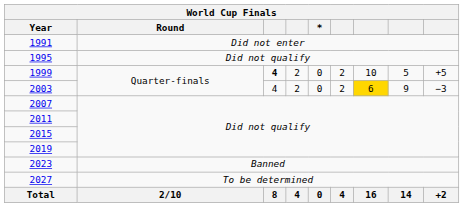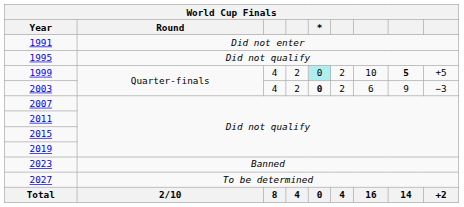(275, 73) bold -> (275, 73) normal
(320, 73) no background -> (320, 73) paleturquoise background
(406, 73) normal -> (406, 73) bold
(320, 88) normal -> (320, 88) bold
(371, 88) gold background -> (371, 88) no background
